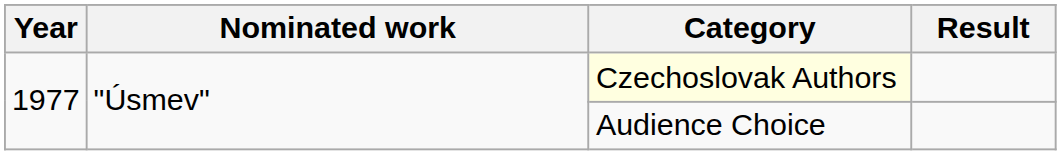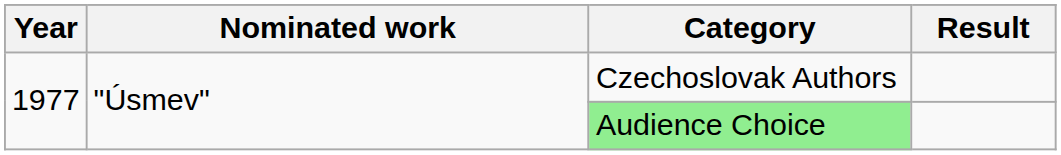(746, 76) lightyellow background -> (746, 76) no background
(711, 125) no background -> (711, 125) lightgreen background
